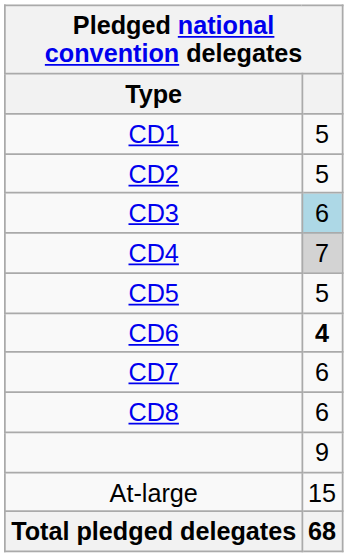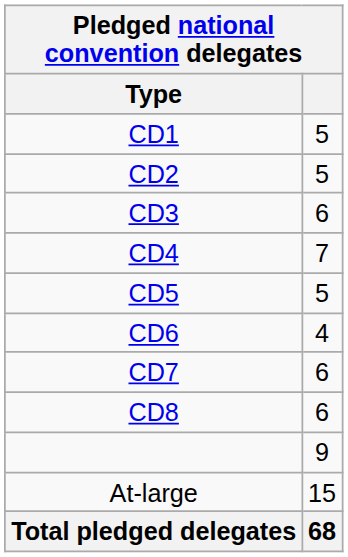(322, 213) lightblue background -> (322, 213) no background
(322, 253) lightgrey background -> (322, 253) no background
(322, 333) bold -> (322, 333) normal
